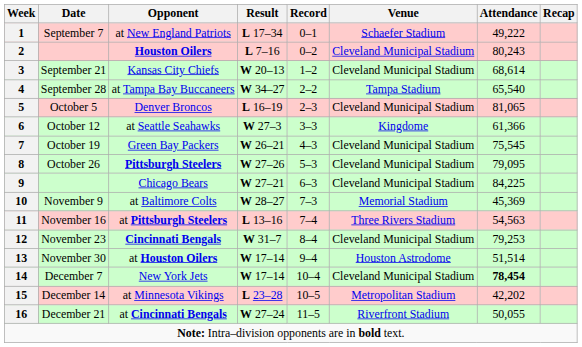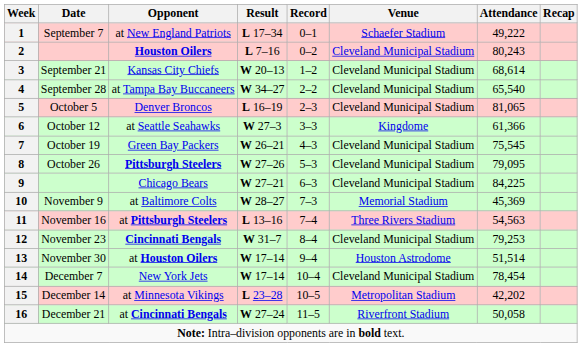(403, 88) Tampa Stadium -> (403, 88) Cleveland Municipal Stadium
(509, 276) bold -> (509, 276) normal
(509, 314) 50,055 -> (509, 314) 50,058
